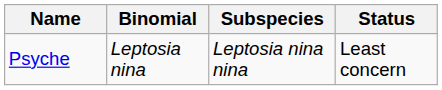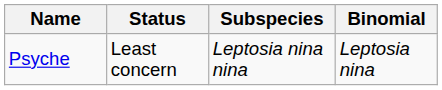columns swapped: (158, 19) <-> (387, 19)
